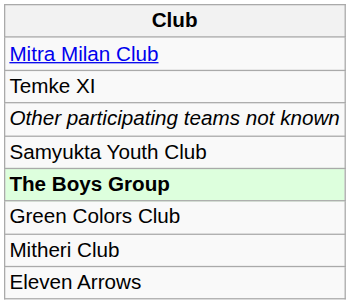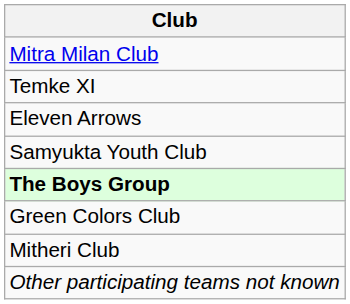(175, 119) Other participating teams not known -> (75, 119) Eleven Arrows
(75, 282) Eleven Arrows -> (175, 282) Other participating teams not known
